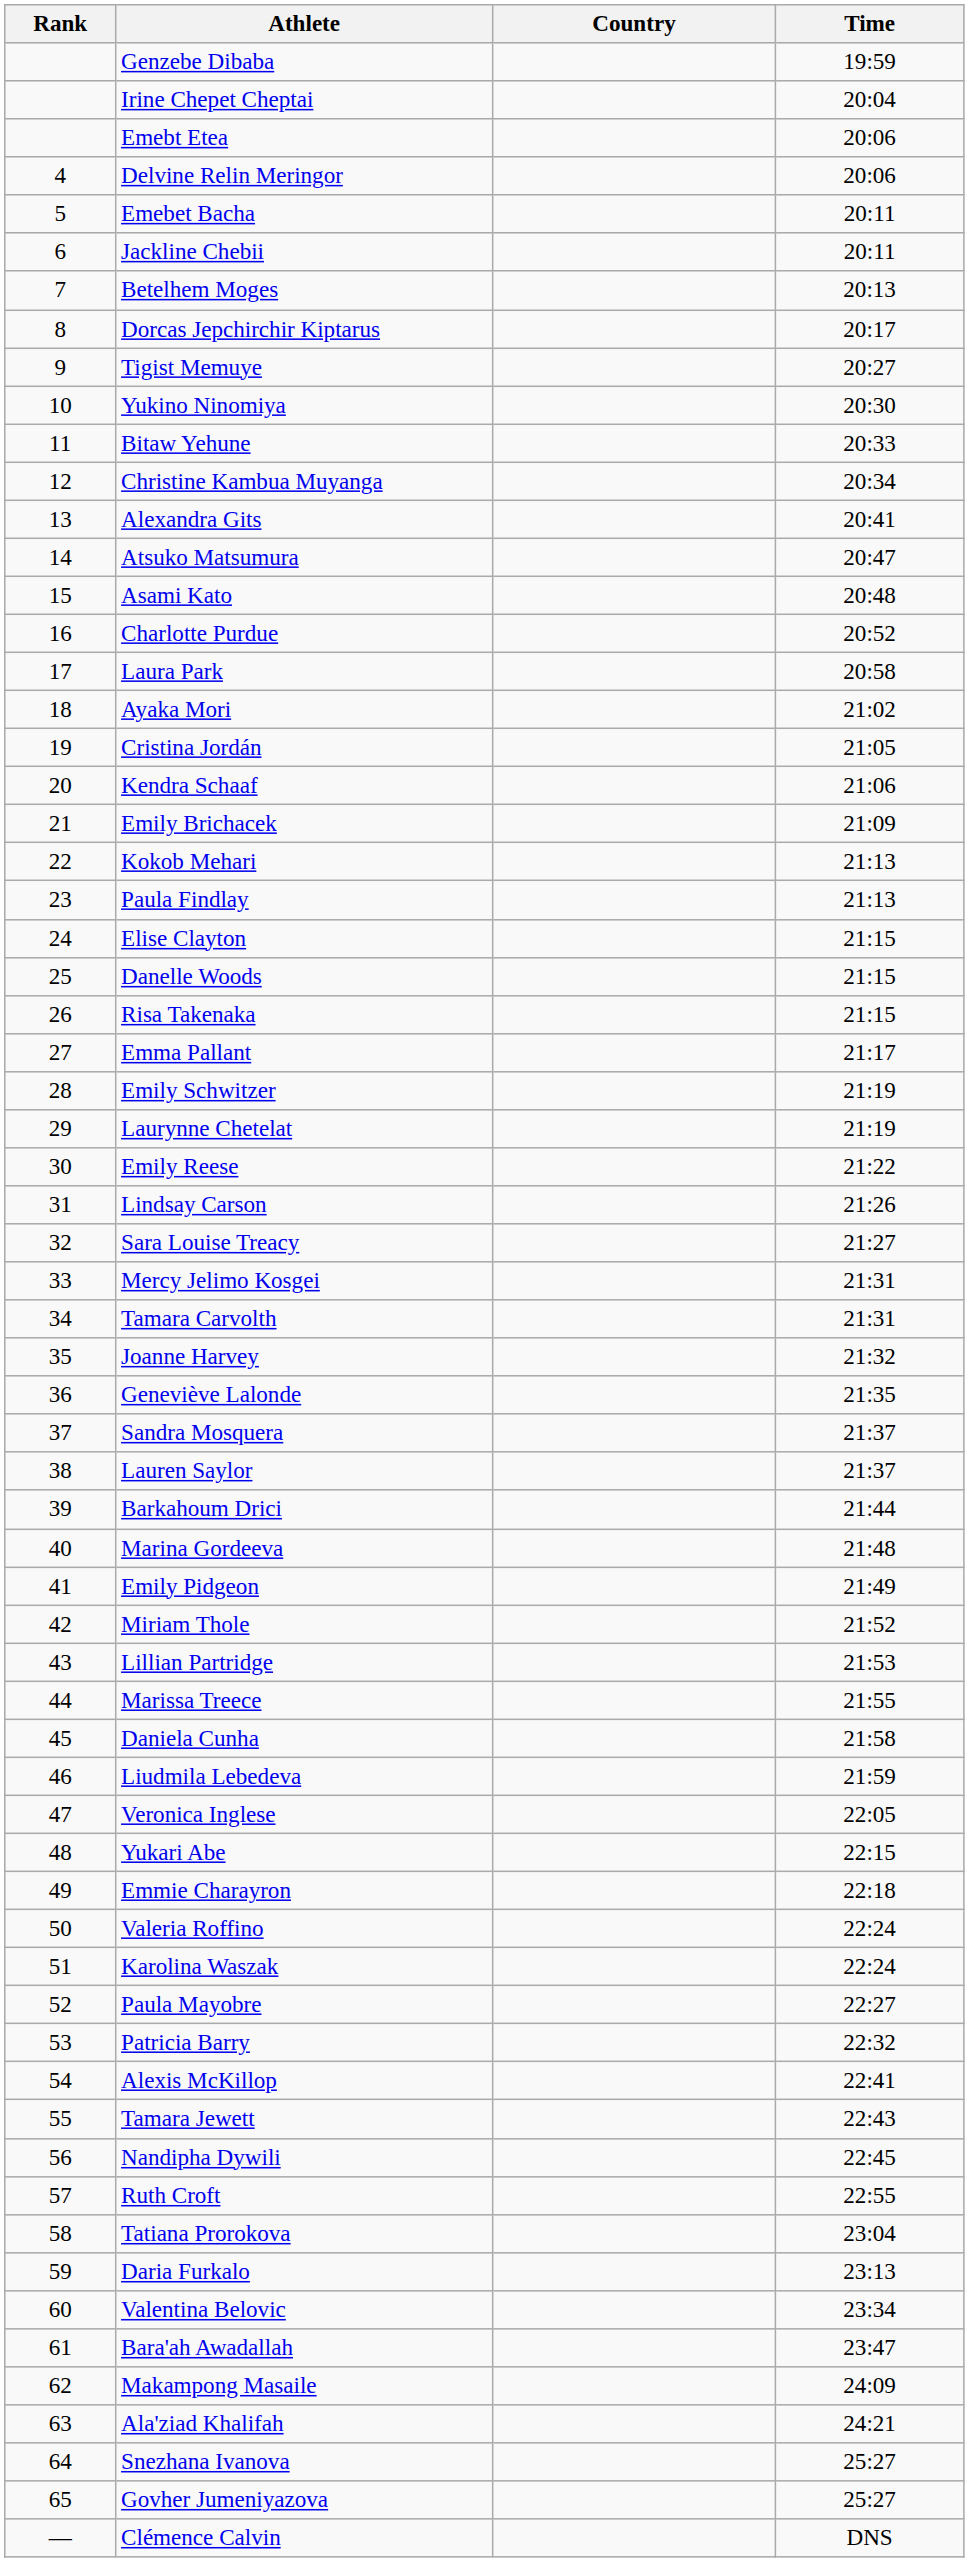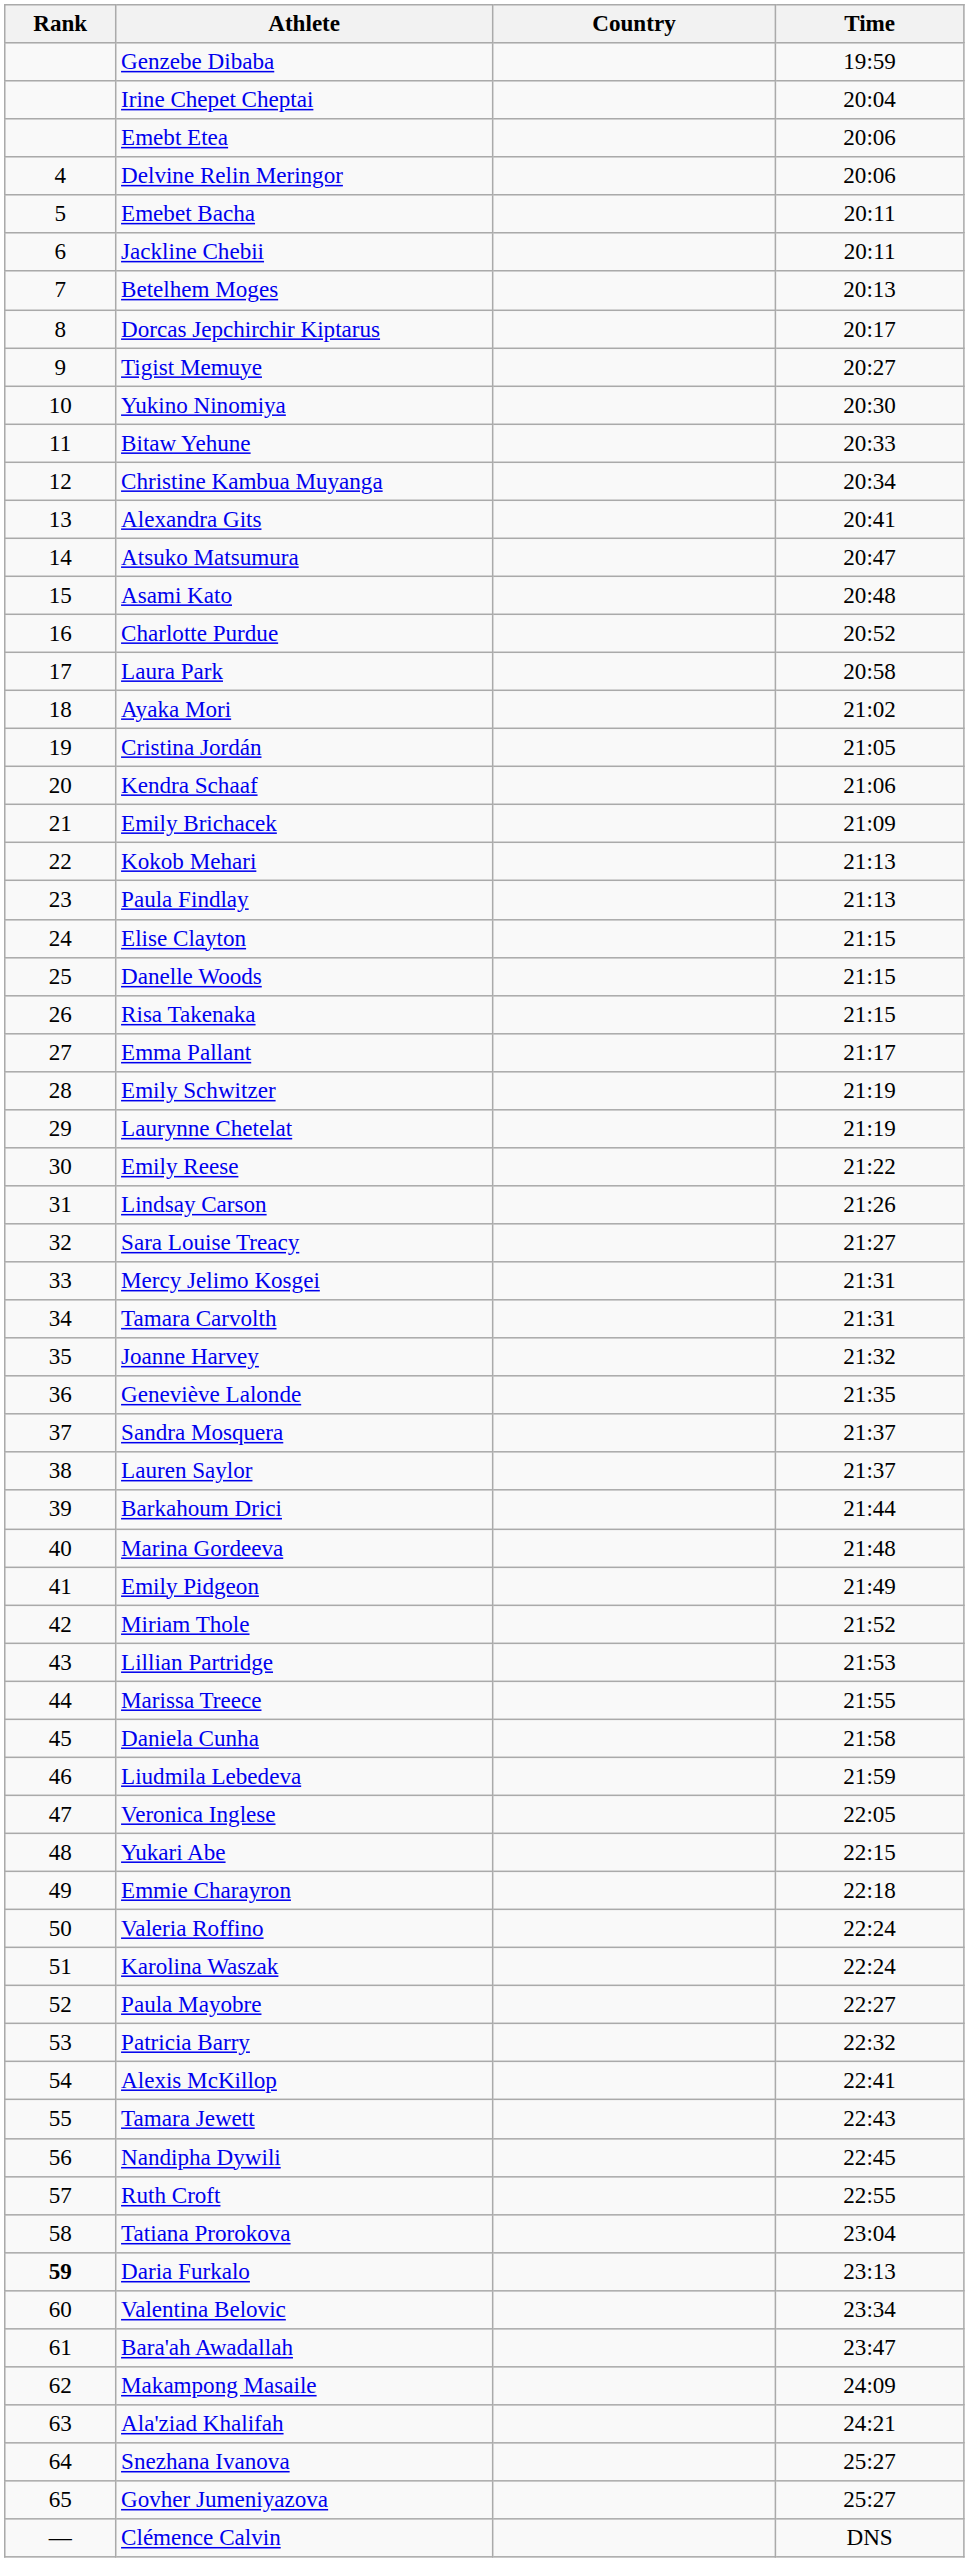(60, 2271) normal -> (60, 2271) bold
